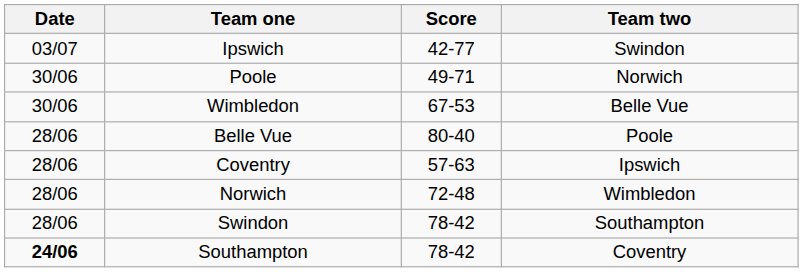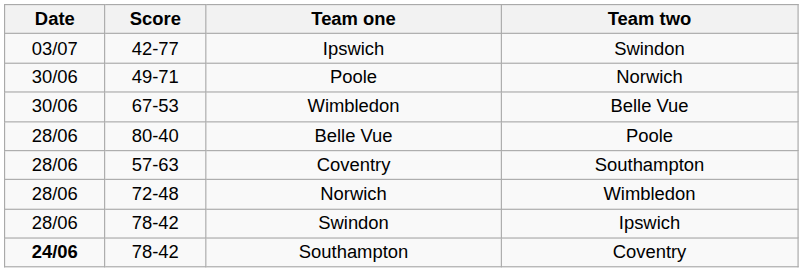columns swapped: (253, 19) <-> (451, 19)
(650, 164) Ipswich -> (650, 164) Southampton
(650, 223) Southampton -> (650, 223) Ipswich
